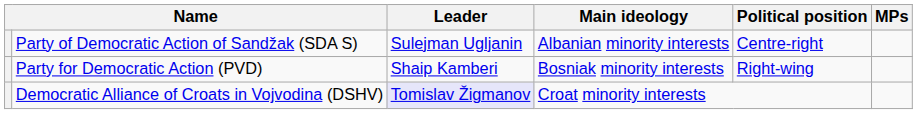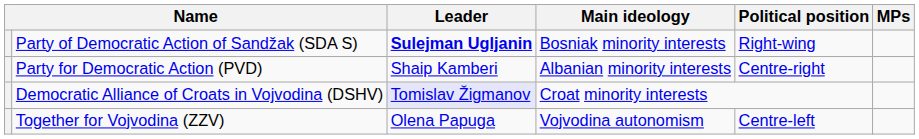(456, 43) normal -> (461, 43) bold
(634, 43) Albanian minority interests -> (633, 43) Bosniak minority interests
(780, 43) Centre-right -> (777, 43) Right-wing
(631, 69) Bosniak minority interests -> (635, 69) Albanian minority interests
(775, 69) Right-wing -> (782, 69) Centre-right
+ row: (120, 120)
